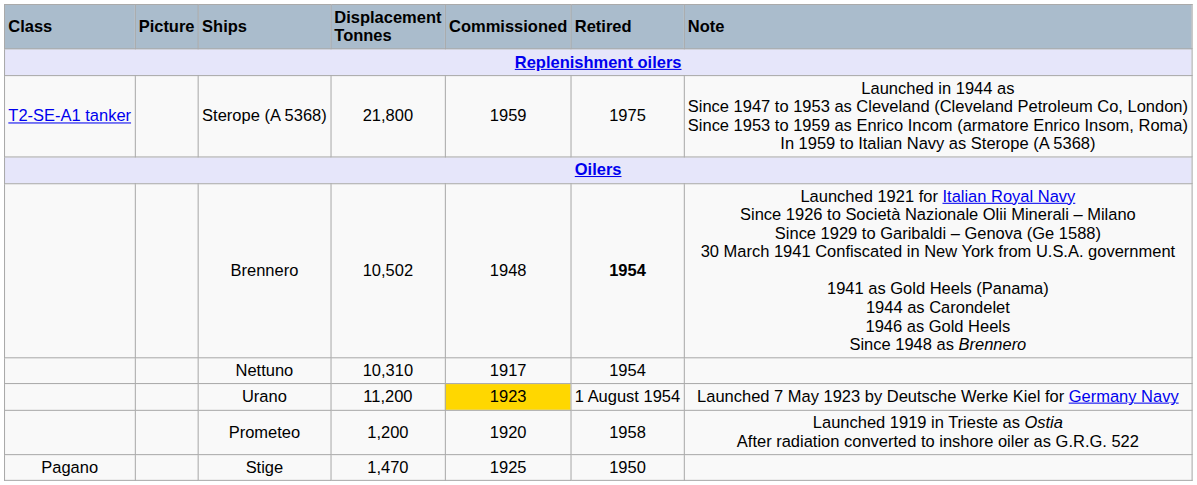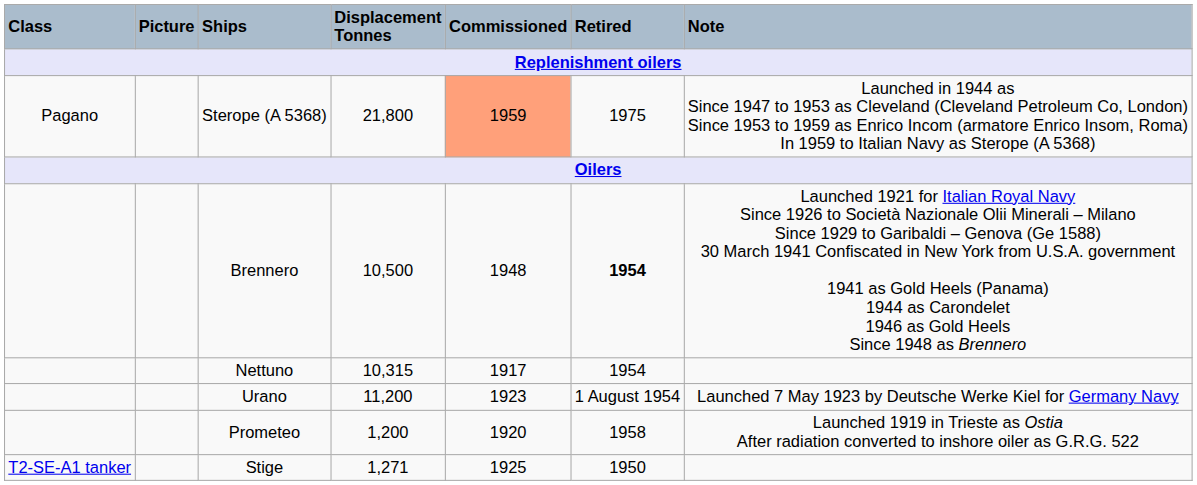(70, 116) T2-SE-A1 tanker -> (70, 116) Pagano
(508, 116) no background -> (508, 116) lightsalmon background
(388, 270) 10,502 -> (388, 270) 10,500
(388, 370) 10,310 -> (388, 370) 10,315
(508, 396) gold background -> (508, 396) no background
(70, 467) Pagano -> (70, 467) T2-SE-A1 tanker
(388, 467) 1,470 -> (388, 467) 1,271
